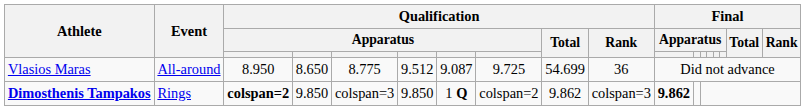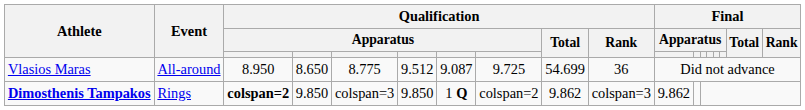(674, 93) bold -> (674, 93) normal
